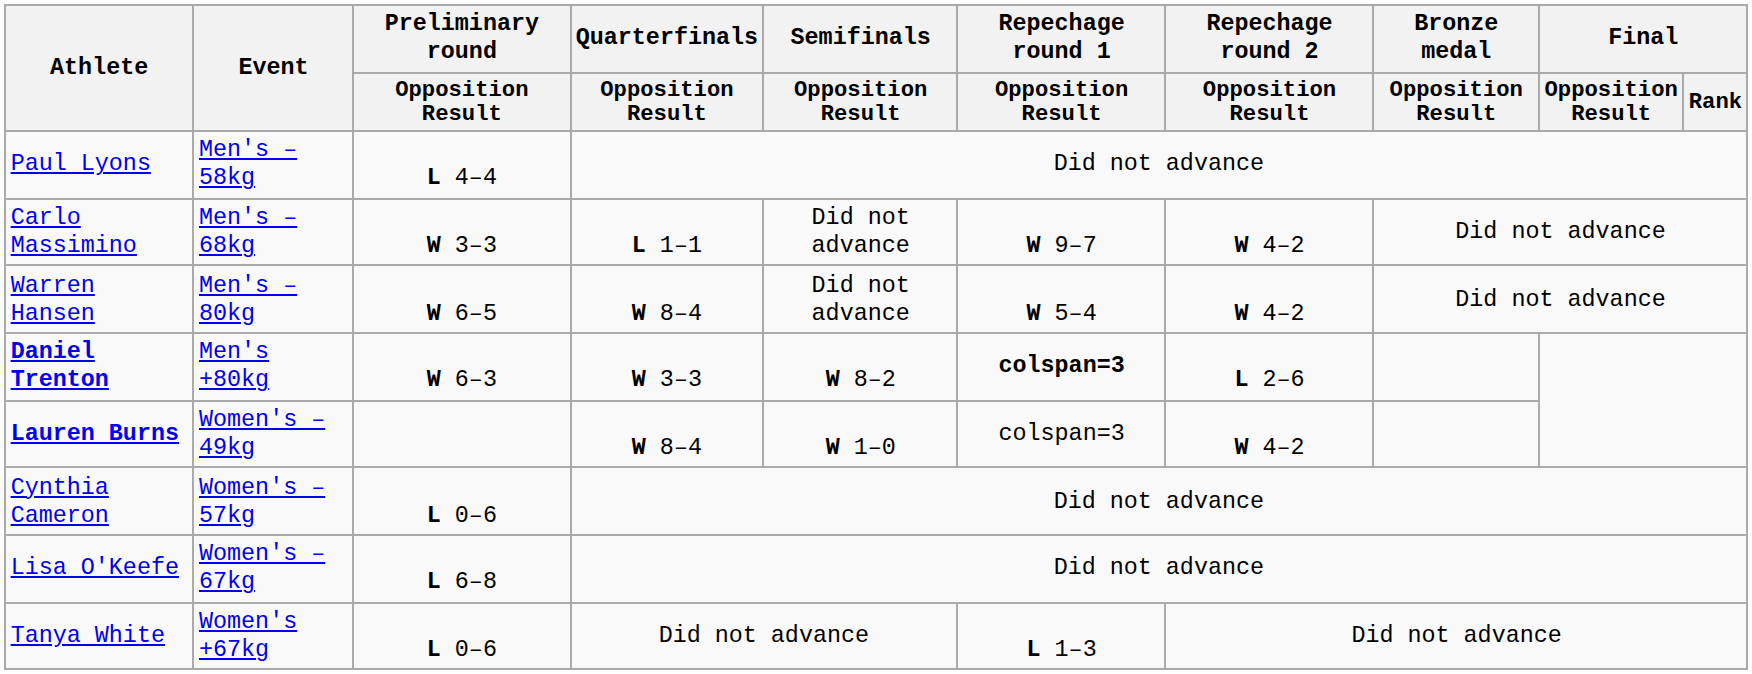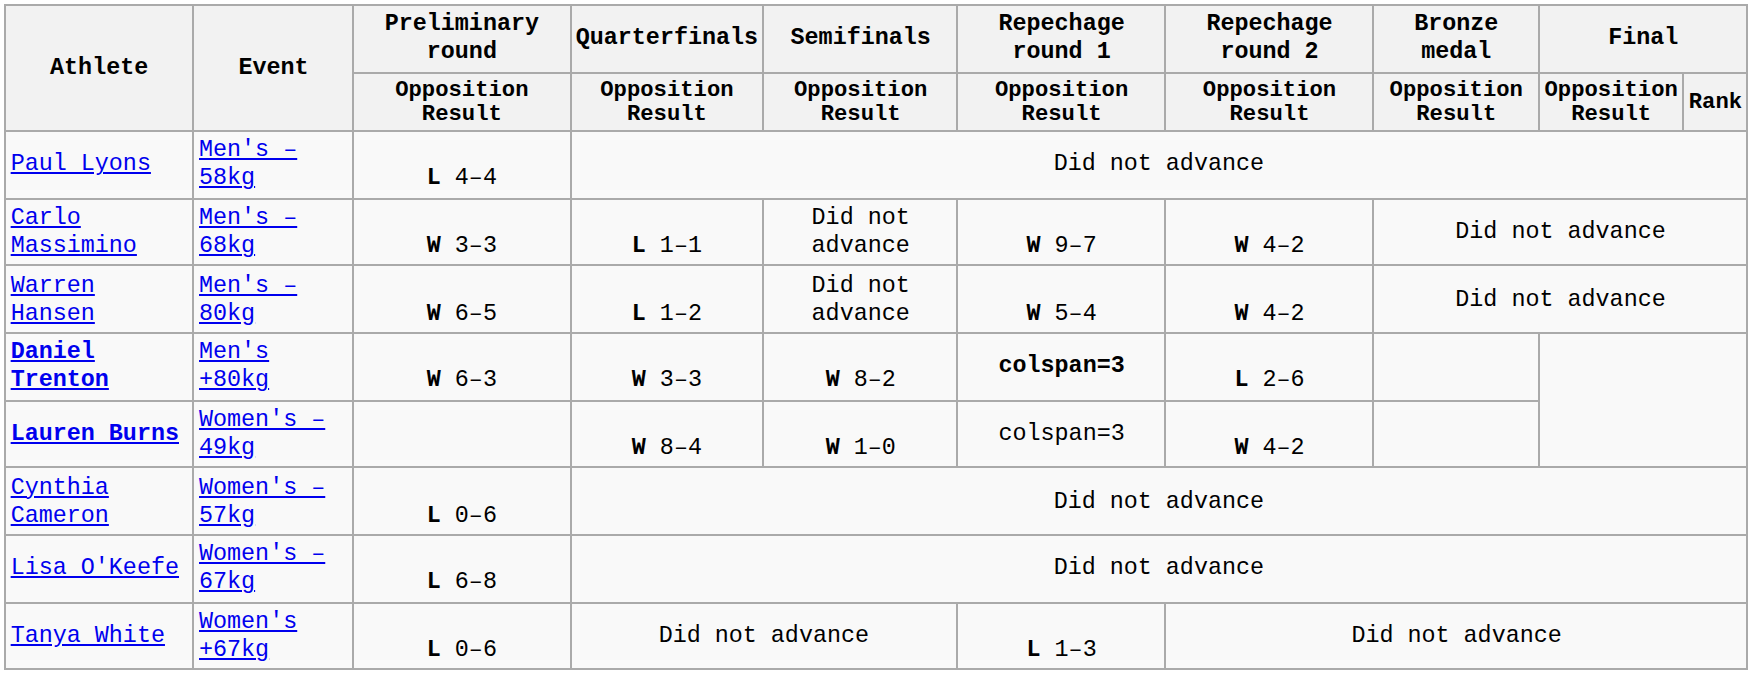(667, 313) W 8–4 -> (667, 313) L 1–2
